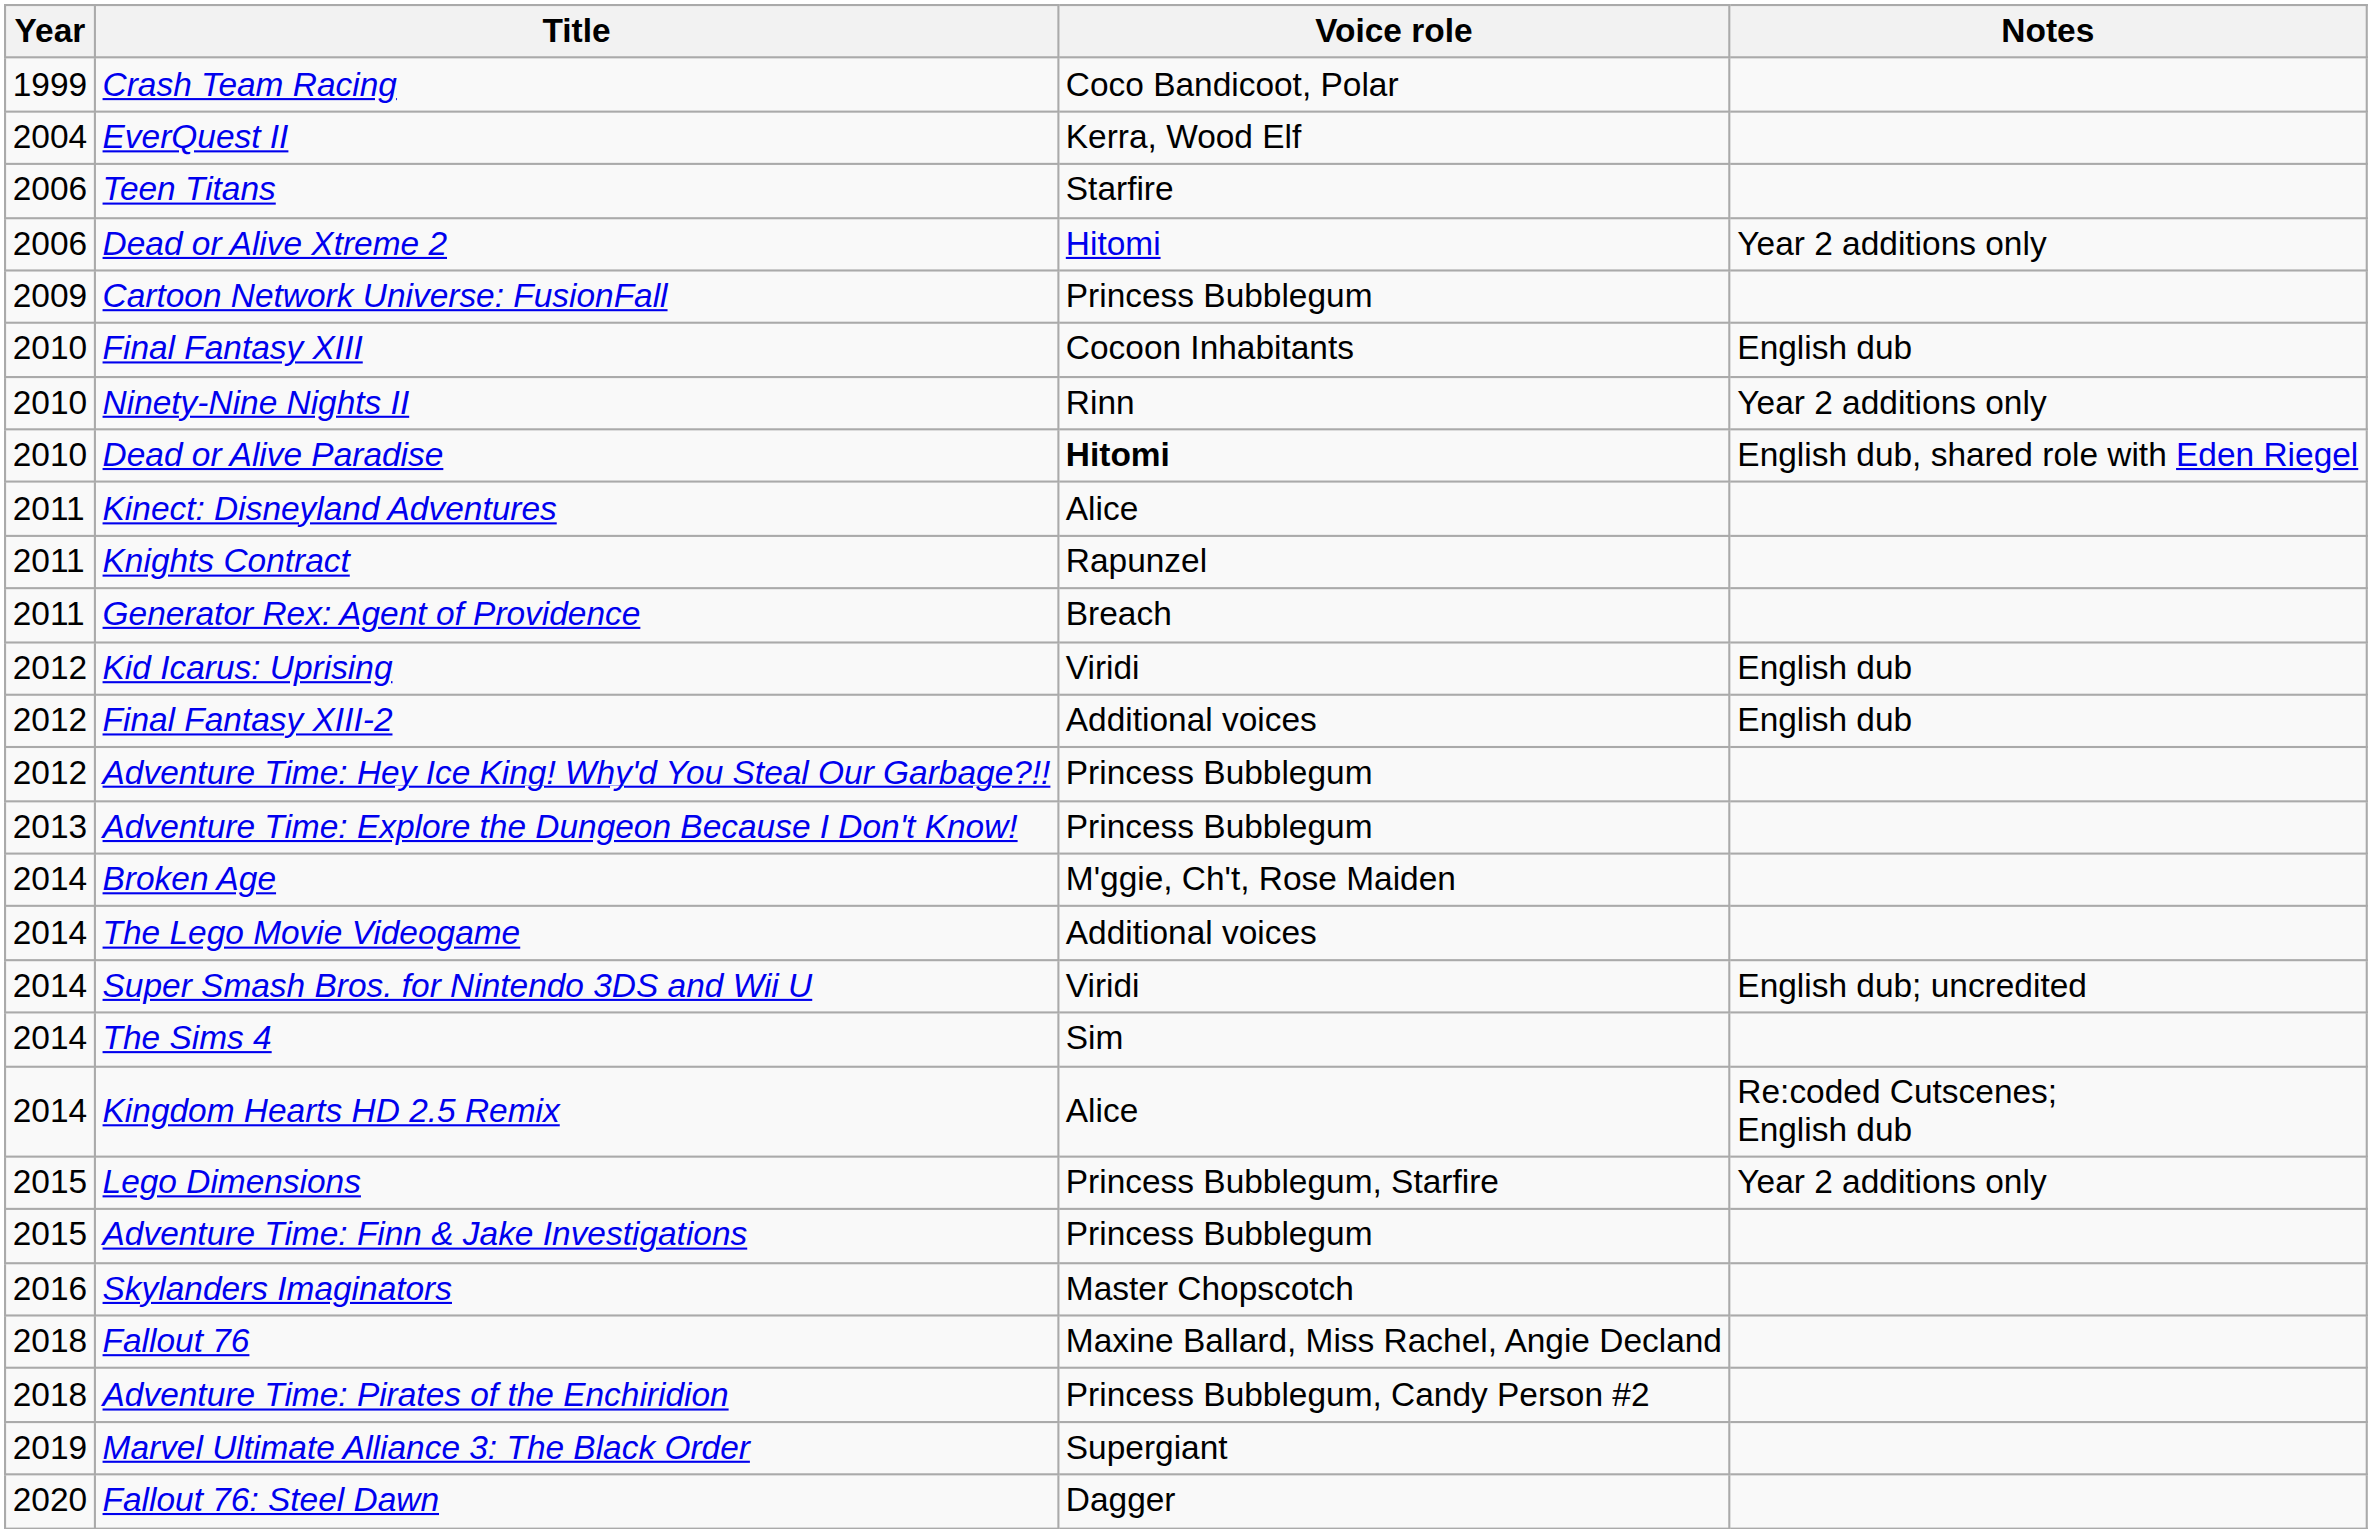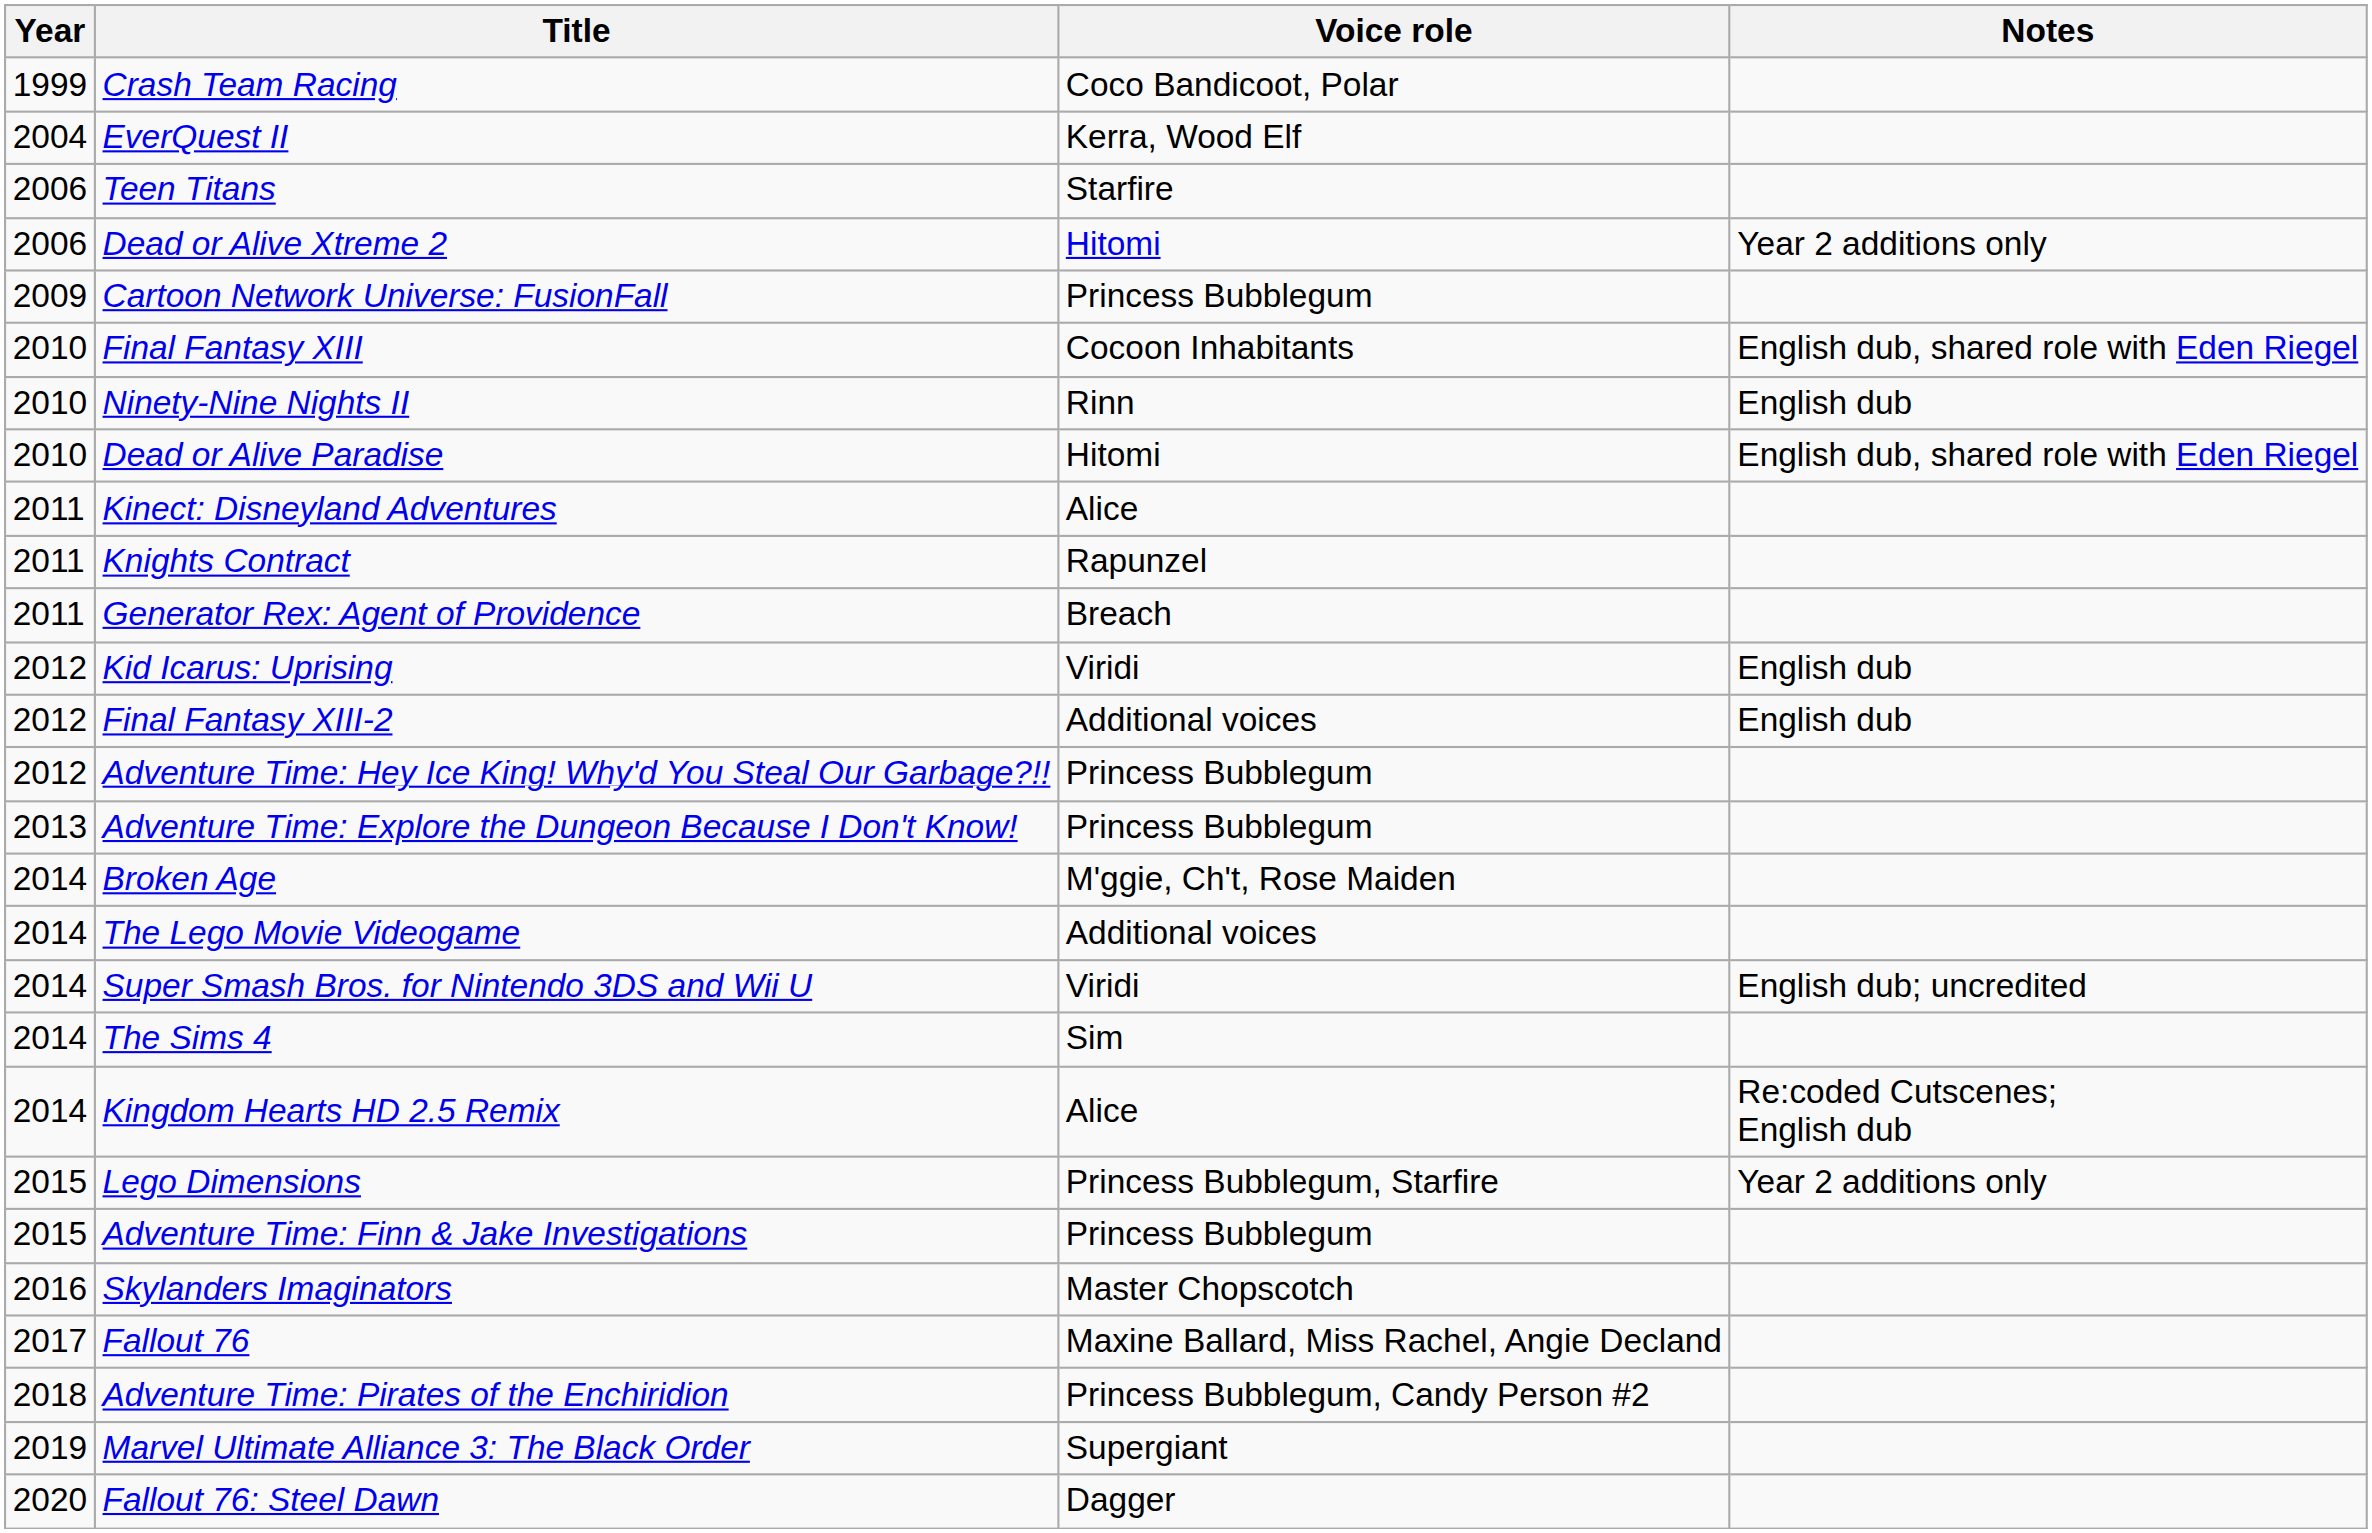(1825, 349) English dub -> (2048, 349) English dub, shared role with Eden Riegel
(1892, 402) Year 2 additions only -> (1825, 402) English dub
(1118, 455) bold -> (1113, 455) normal
(50, 1341) 2018 -> (50, 1341) 2017
